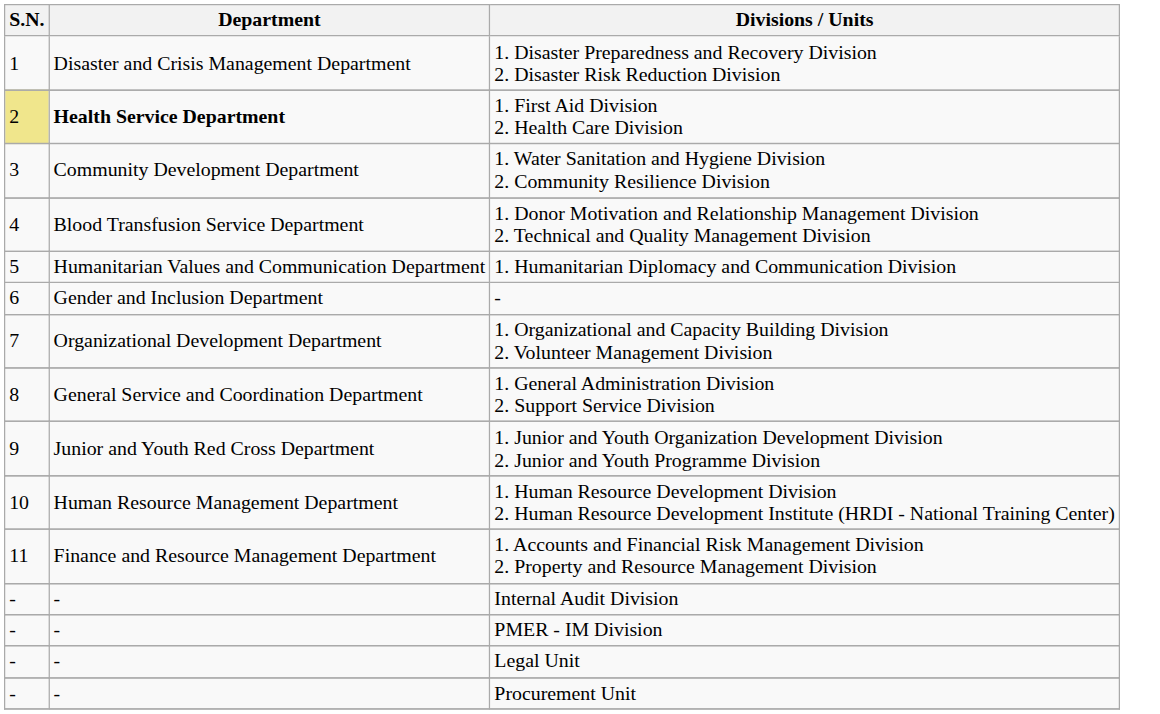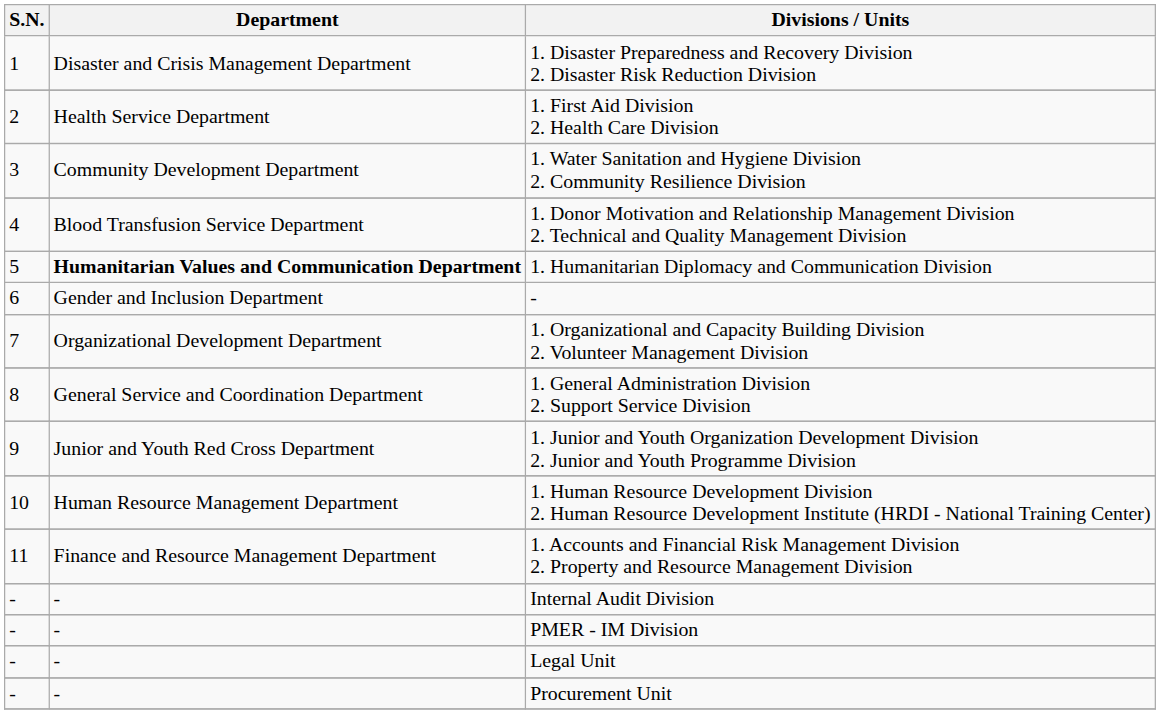(14, 116) khaki background -> (14, 116) no background
(169, 116) bold -> (162, 116) normal
(269, 266) normal -> (287, 266) bold
